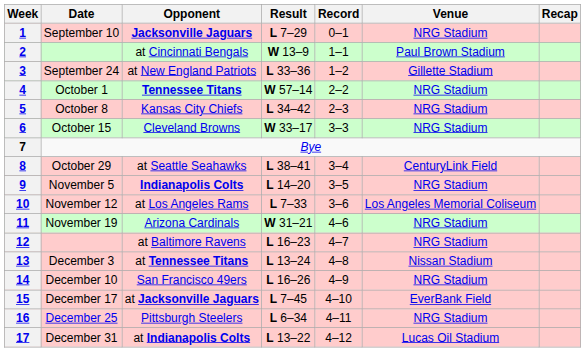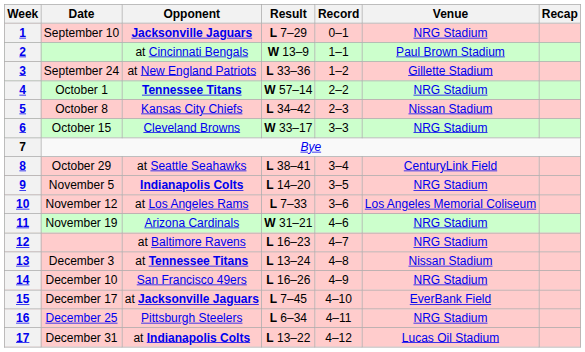(450, 109) NRG Stadium -> (450, 109) Nissan Stadium
